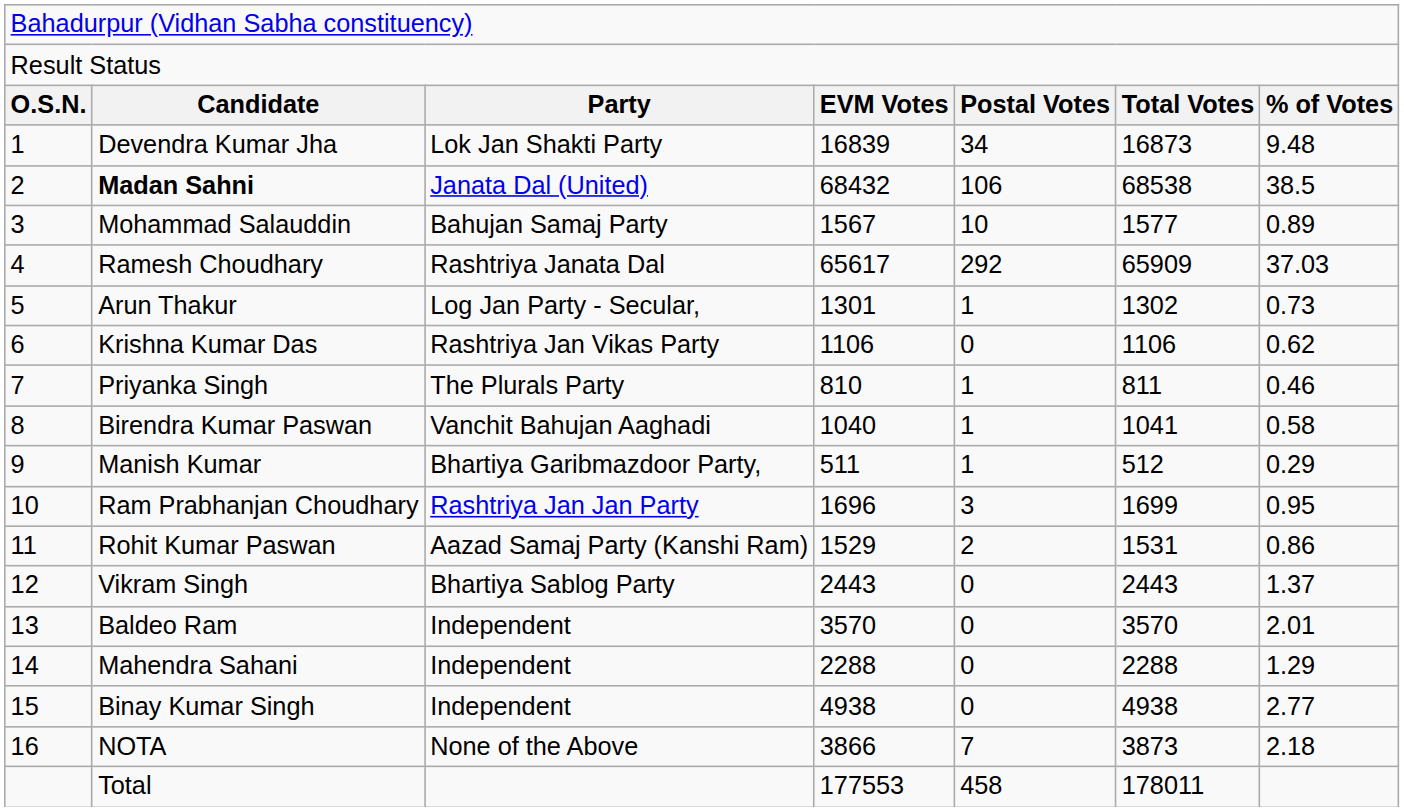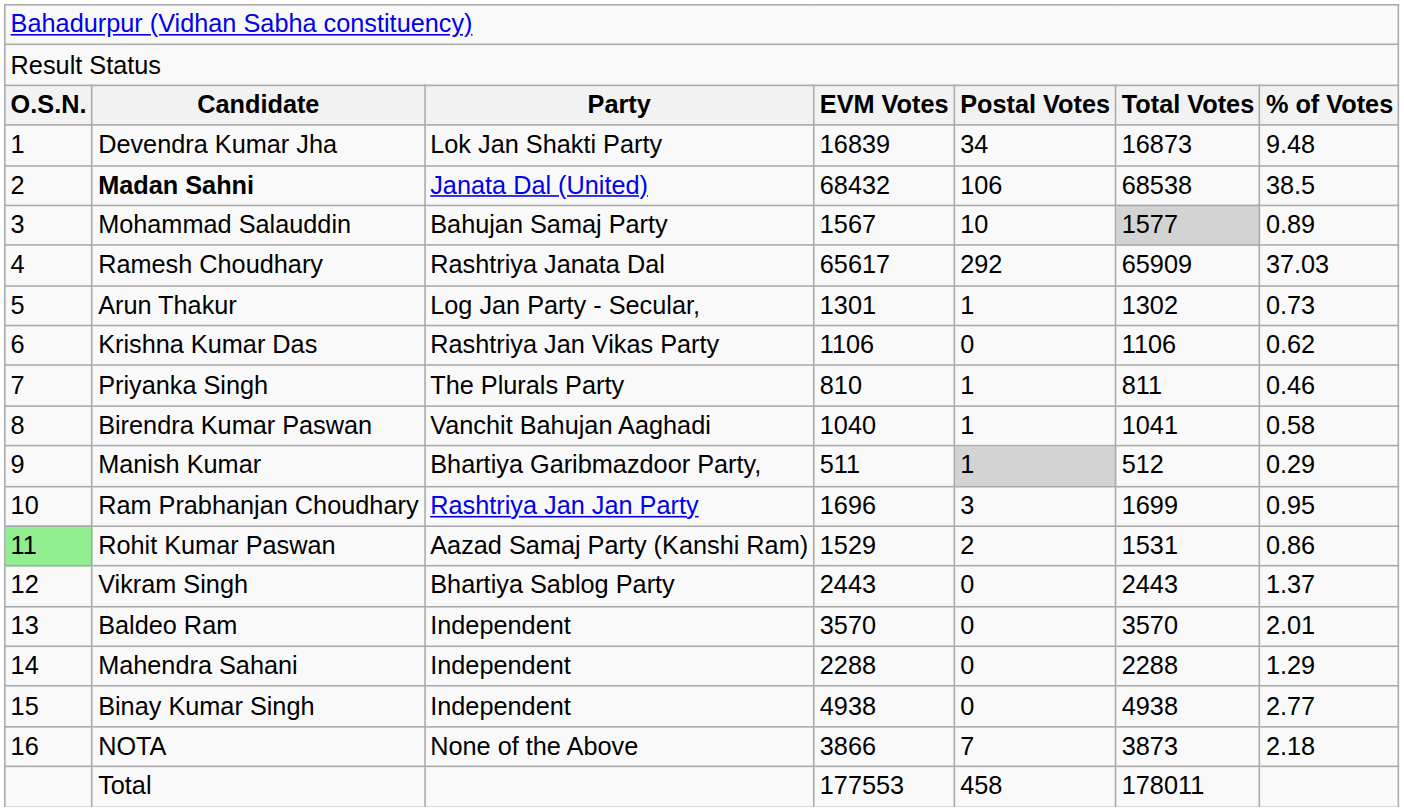(1150, 225) no background -> (1150, 225) lightgrey background
(967, 465) no background -> (967, 465) lightgrey background
(24, 545) no background -> (24, 545) lightgreen background
